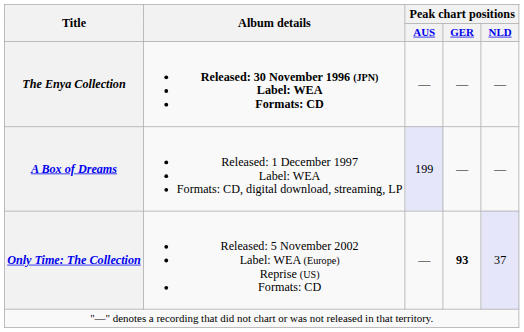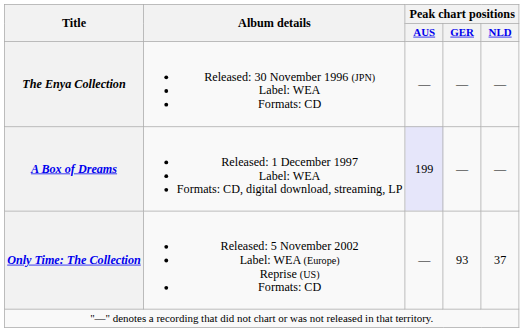(274, 91) bold -> (274, 91) normal
(462, 260) bold -> (462, 260) normal
(500, 260) lavender background -> (500, 260) no background
